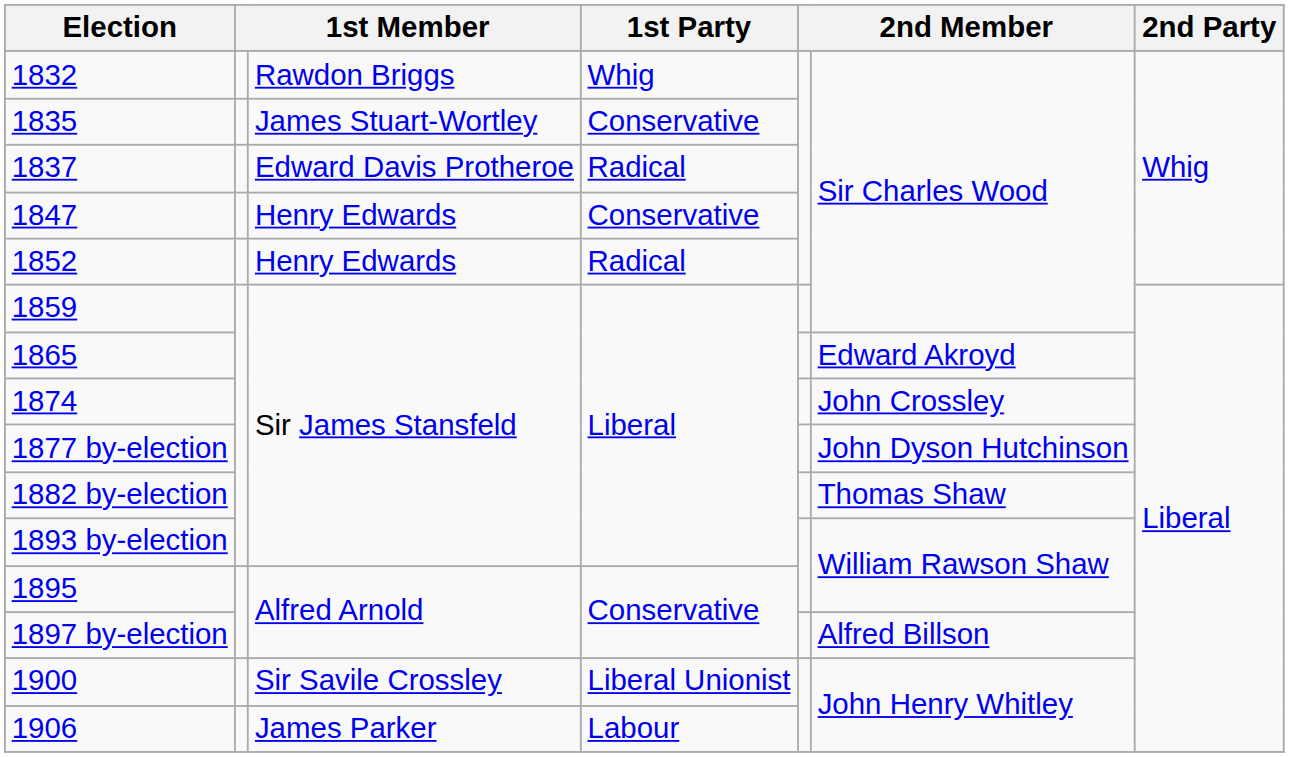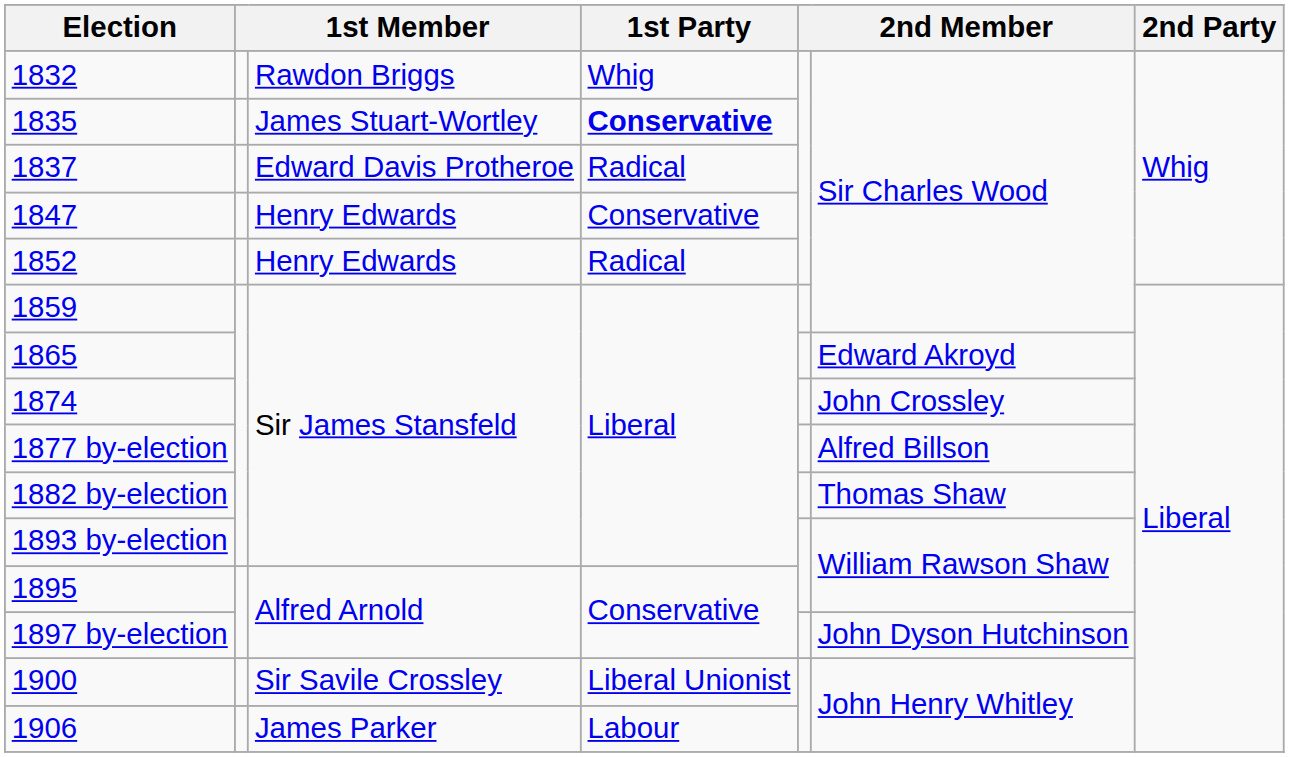(673, 121) normal -> (680, 121) bold
(973, 448) John Dyson Hutchinson -> (904, 448) Alfred Billson
(904, 634) Alfred Billson -> (973, 634) John Dyson Hutchinson
